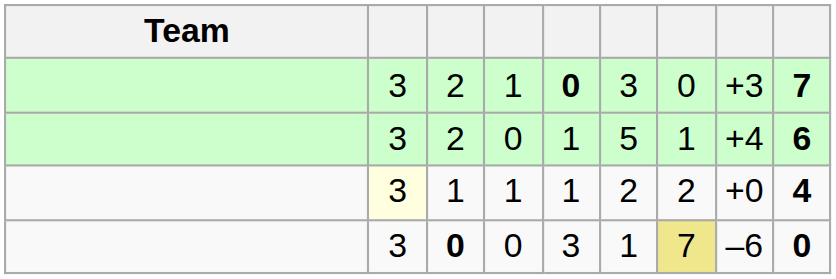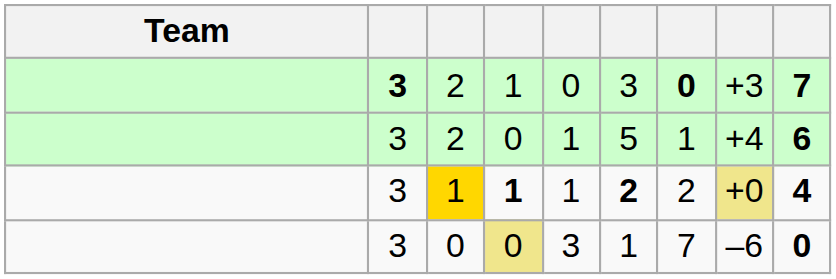(398, 84) normal -> (398, 84) bold
(571, 84) bold -> (571, 84) normal
(686, 84) normal -> (686, 84) bold
(398, 191) lightyellow background -> (398, 191) no background
(455, 191) no background -> (455, 191) gold background
(513, 191) normal -> (513, 191) bold
(629, 191) normal -> (629, 191) bold
(744, 191) no background -> (744, 191) khaki background
(455, 245) bold -> (455, 245) normal
(513, 245) no background -> (513, 245) khaki background
(686, 245) khaki background -> (686, 245) no background
